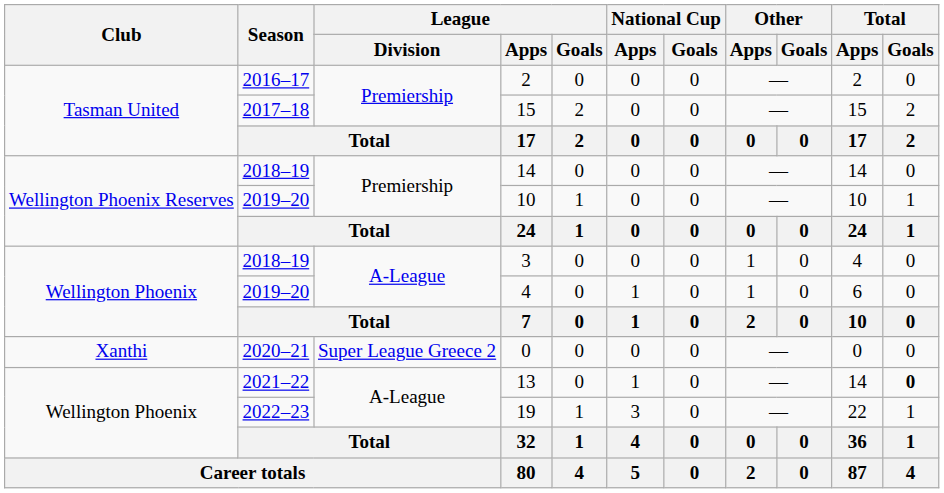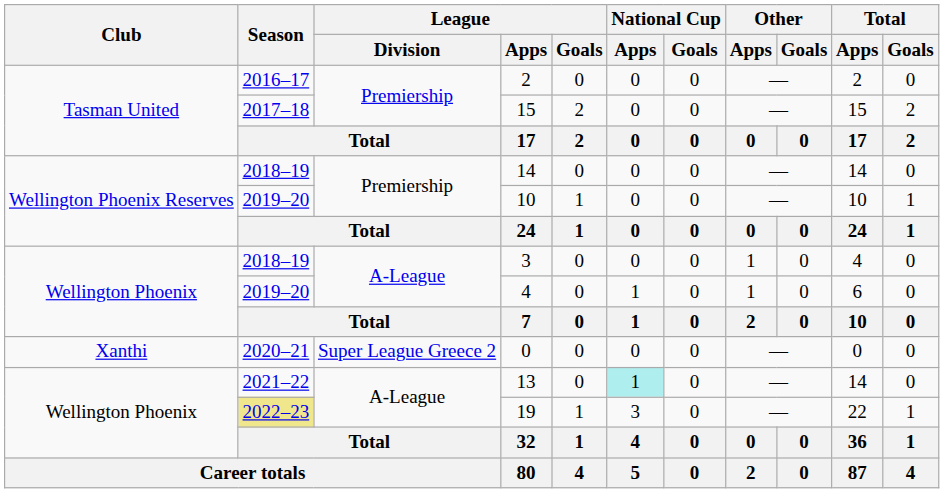(635, 381) no background -> (635, 381) paleturquoise background
(910, 381) bold -> (910, 381) normal
(276, 412) no background -> (276, 412) khaki background
